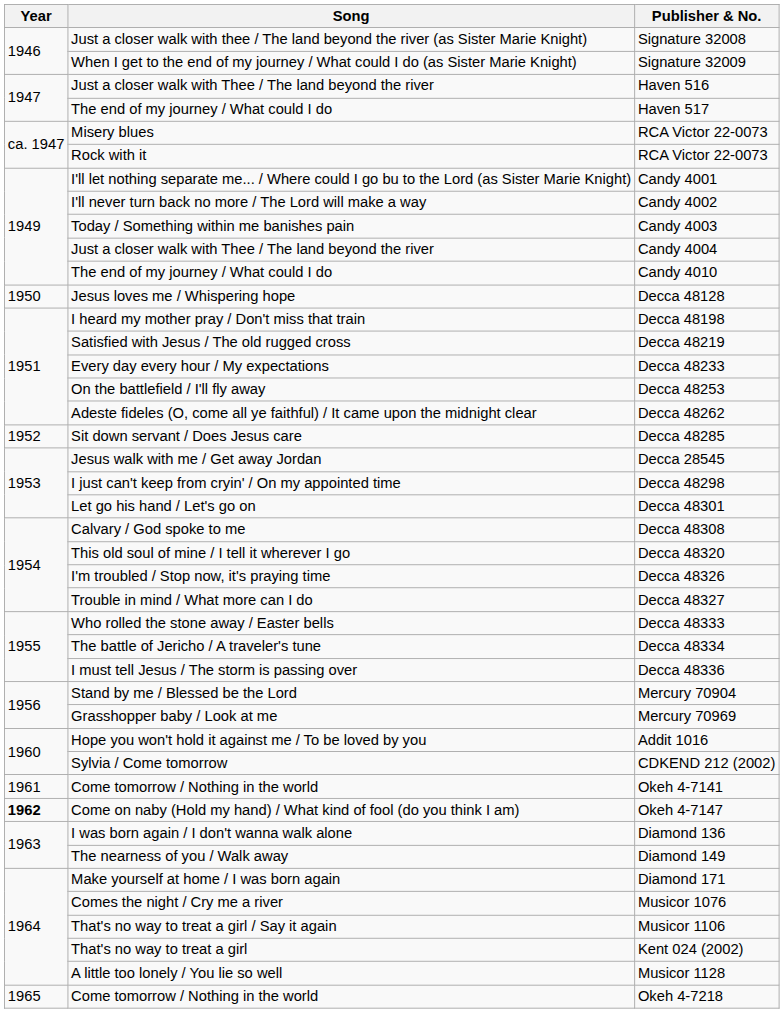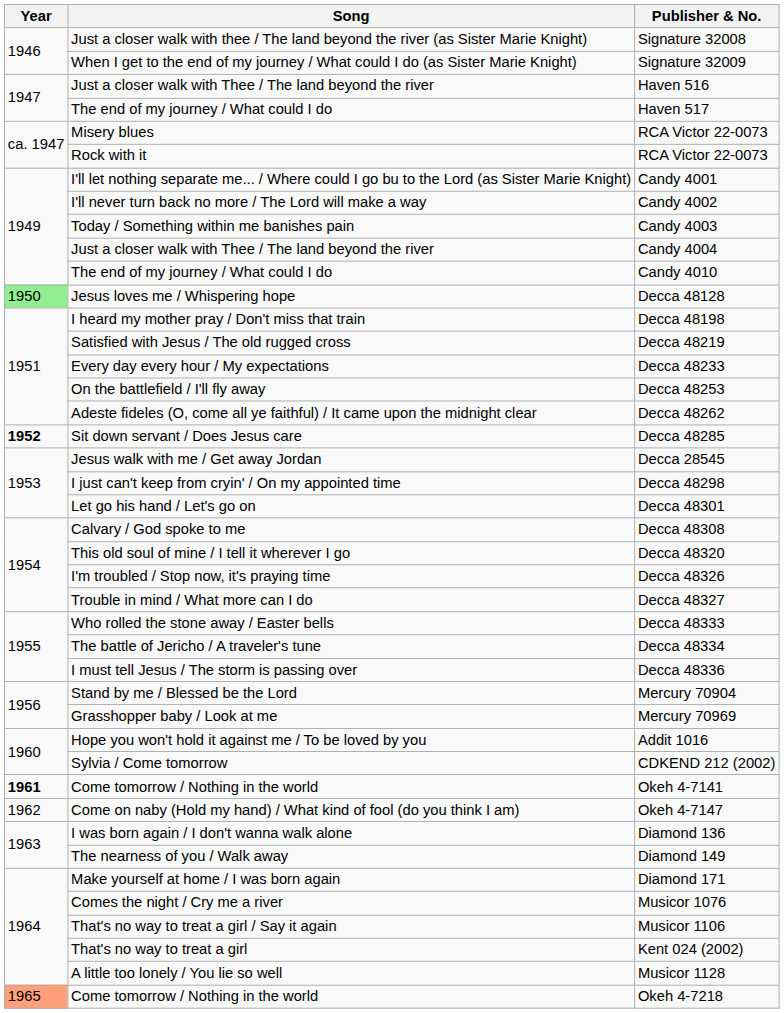(24, 296) no background -> (24, 296) lightgreen background
(24, 436) normal -> (24, 436) bold
(24, 786) normal -> (24, 786) bold
(24, 809) bold -> (24, 809) normal
(24, 996) no background -> (24, 996) lightsalmon background
